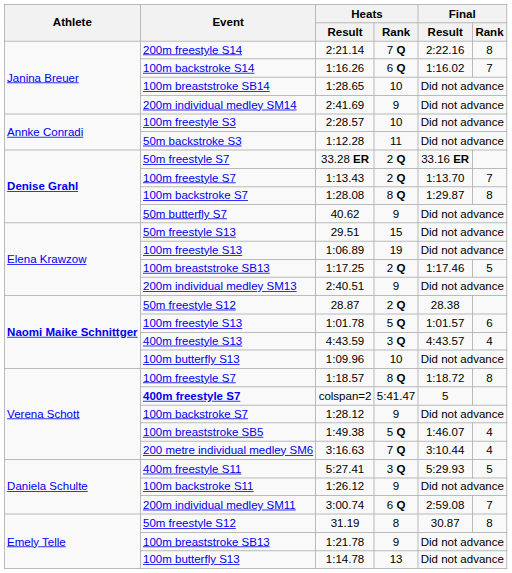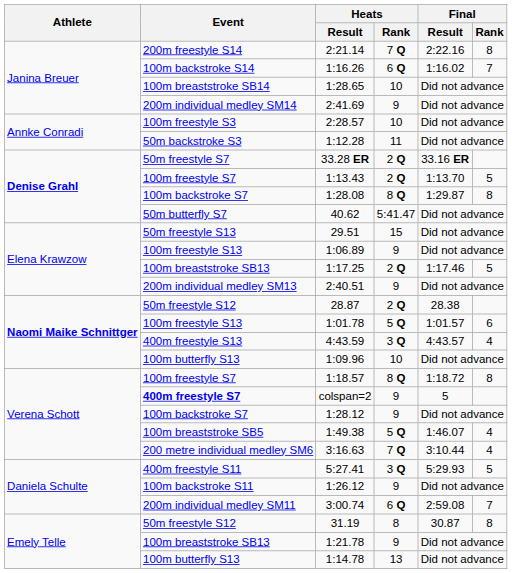(489, 178) 7 -> (489, 178) 5
(396, 214) 9 -> (396, 214) 5:41.47
(396, 250) 19 -> (396, 250) 9
(396, 396) 5:41.47 -> (396, 396) 9
